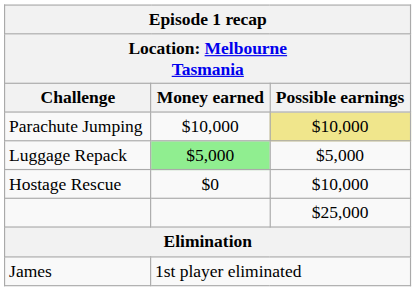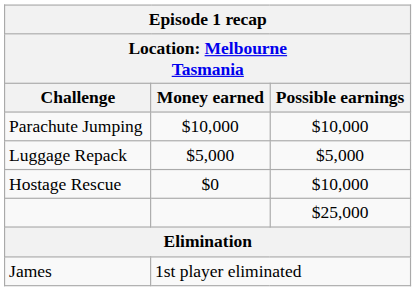(340, 126) khaki background -> (340, 126) no background
(210, 155) lightgreen background -> (210, 155) no background
